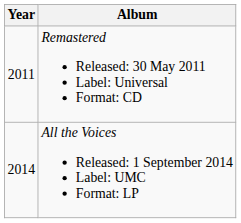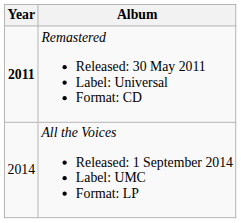(21, 74) normal -> (21, 74) bold
